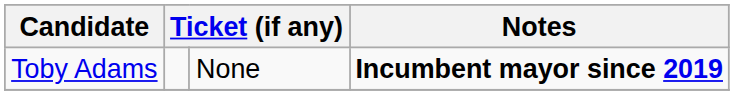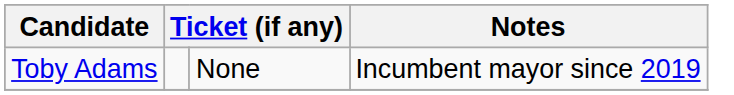(539, 69) bold -> (528, 69) normal
